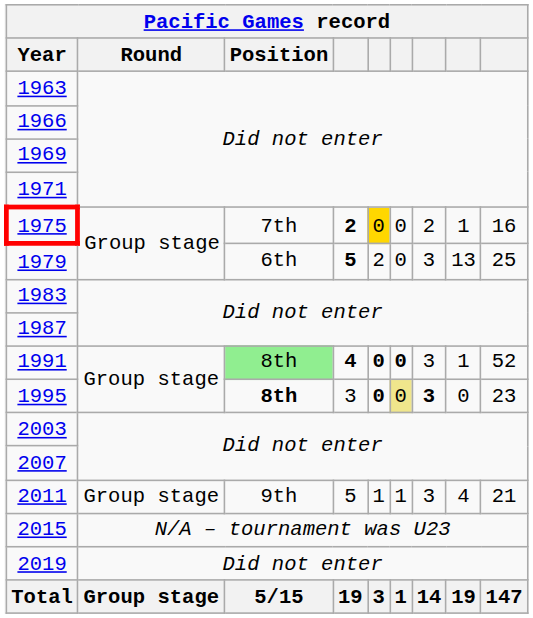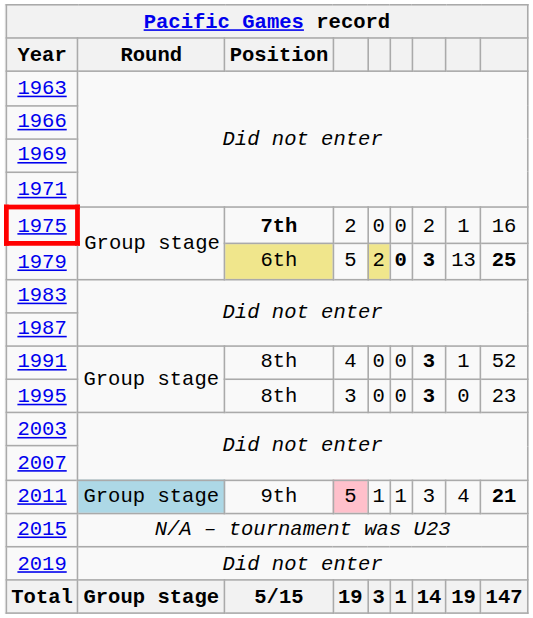(279, 226) normal -> (279, 226) bold
(350, 226) bold -> (350, 226) normal
(379, 226) gold background -> (379, 226) no background
(279, 261) no background -> (279, 261) khaki background
(350, 261) bold -> (350, 261) normal
(379, 261) no background -> (379, 261) khaki background
(401, 261) normal -> (401, 261) bold
(429, 261) normal -> (429, 261) bold
(504, 261) normal -> (504, 261) bold
(279, 363) lightgreen background -> (279, 363) no background
(350, 363) bold -> (350, 363) normal
(379, 363) bold -> (379, 363) normal
(401, 363) bold -> (401, 363) normal
(429, 363) normal -> (429, 363) bold
(279, 396) bold -> (279, 396) normal
(379, 396) bold -> (379, 396) normal
(401, 396) khaki background -> (401, 396) no background
(151, 497) no background -> (151, 497) lightblue background
(350, 497) no background -> (350, 497) pink background
(504, 497) normal -> (504, 497) bold
